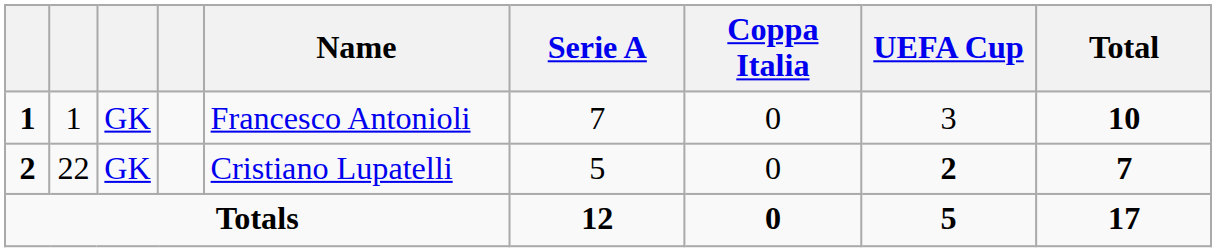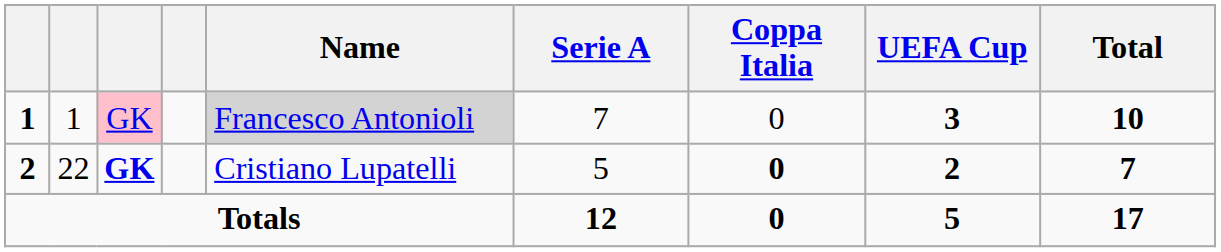(128, 117) no background -> (129, 117) pink background
(341, 117) no background -> (344, 117) lightgrey background
(949, 117) normal -> (952, 117) bold
(128, 168) normal -> (129, 168) bold
(773, 168) normal -> (776, 168) bold
